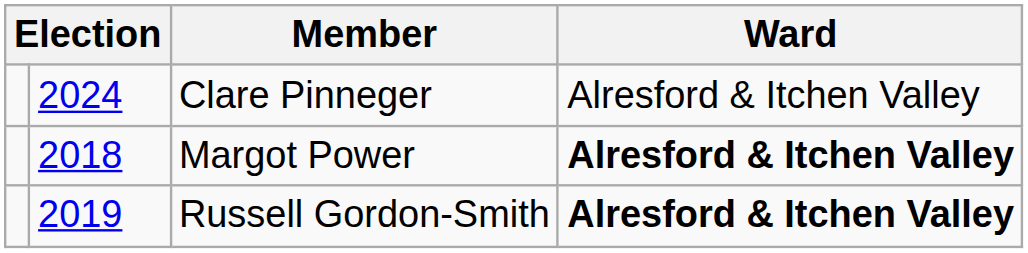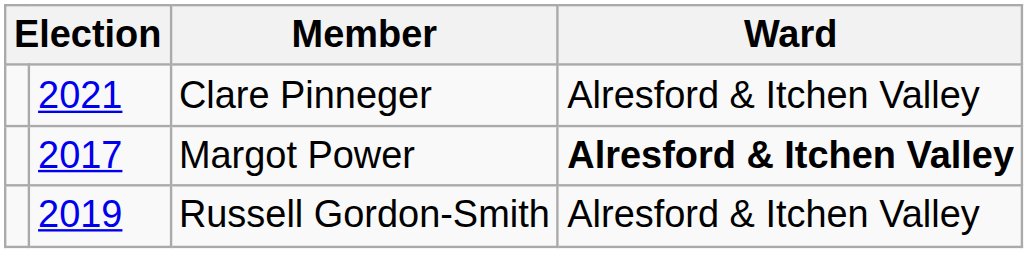(80, 94) 2024 -> (80, 94) 2021
(80, 154) 2018 -> (80, 154) 2017
(791, 214) bold -> (773, 214) normal
